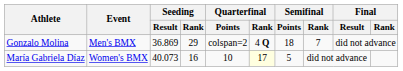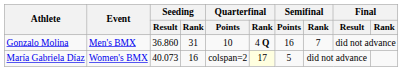(165, 43) 36.869 -> (165, 43) 36.860
(193, 43) 29 -> (193, 43) 31
(228, 43) colspan=2 -> (228, 43) 10
(289, 43) 18 -> (289, 43) 16
(228, 58) 10 -> (228, 58) colspan=2
